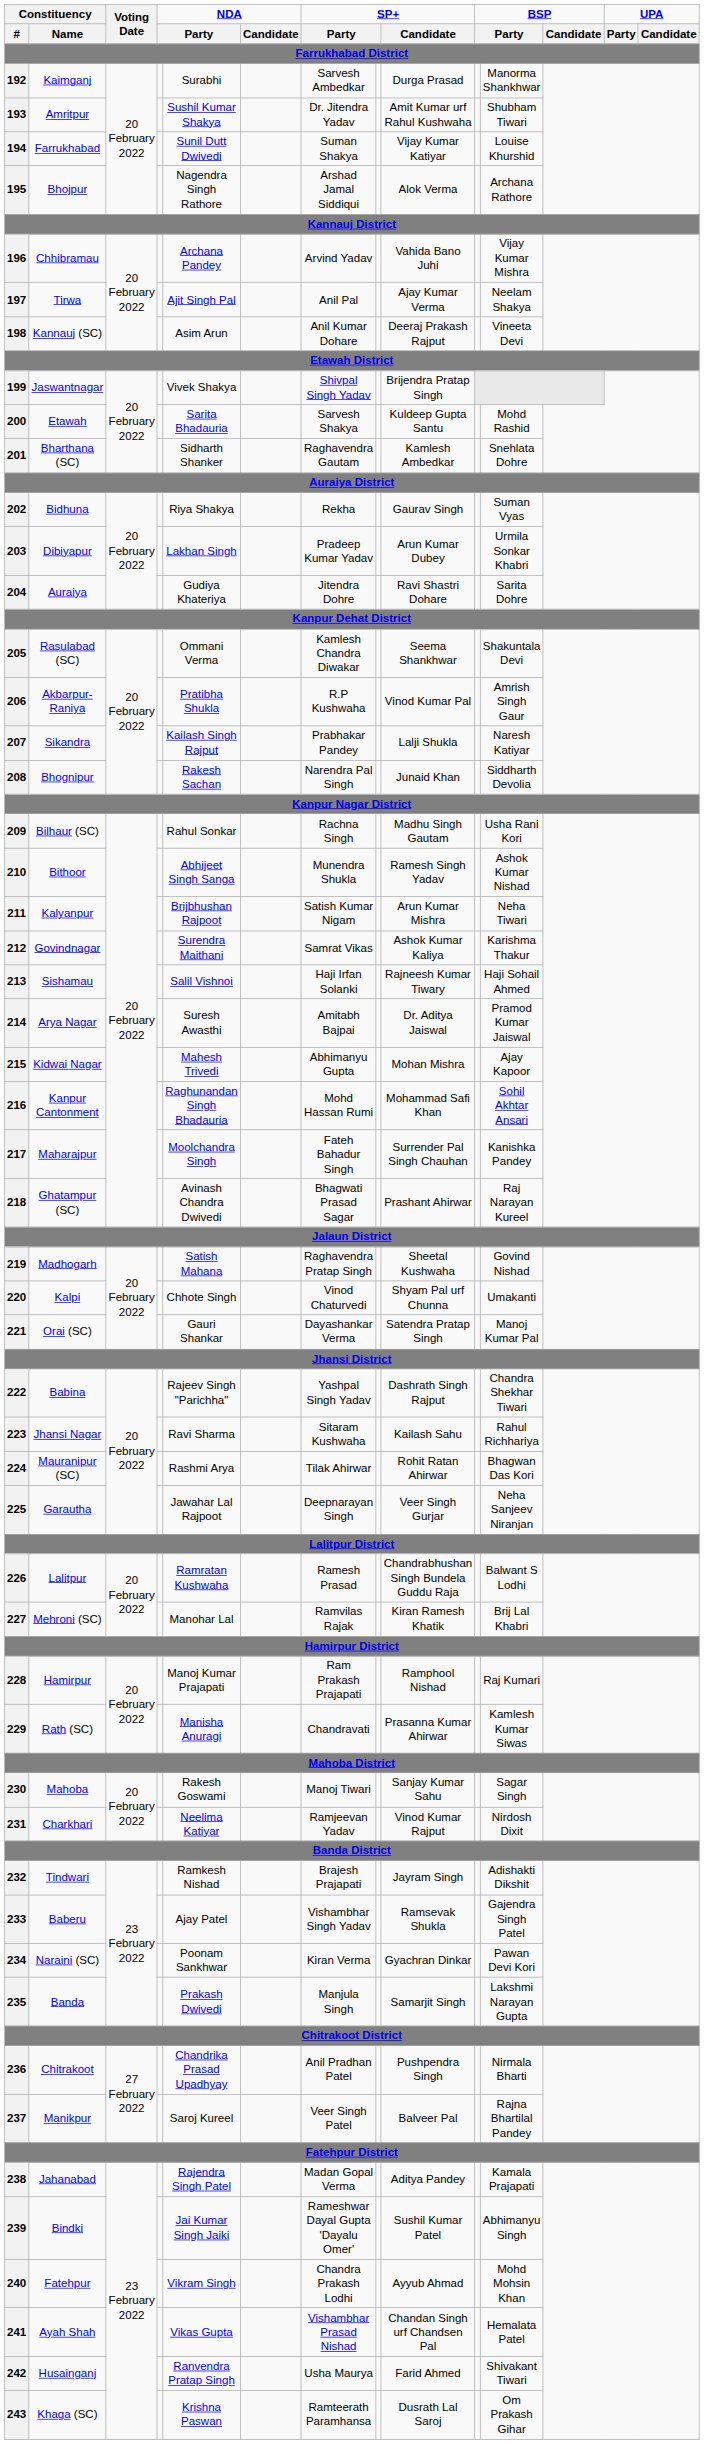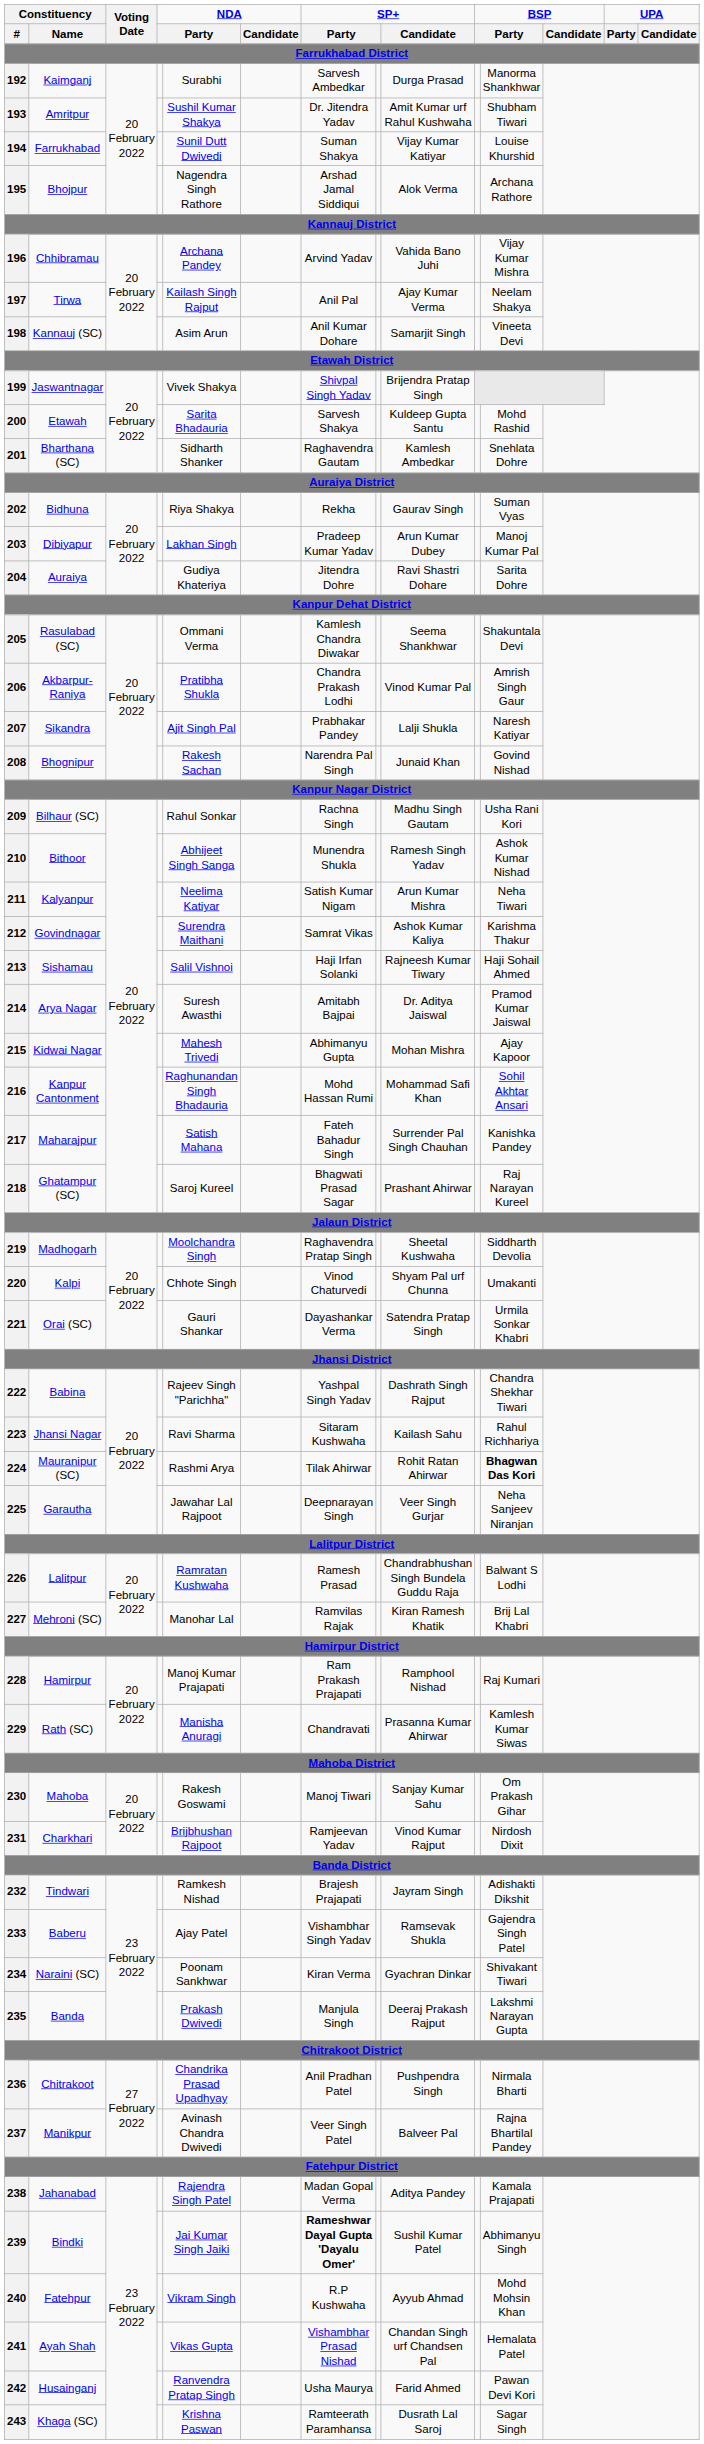(201, 299) Ajit Singh Pal -> (201, 299) Kailash Singh Rajput
(428, 333) Deeraj Prakash Rajput -> (428, 333) Samarjit Singh
(512, 551) Urmila Sonkar Khabri -> (512, 543) Manoj Kumar Pal
(339, 701) R.P Kushwaha -> (339, 687) Chandra Prakash Lodhi
(201, 743) Kailash Singh Rajput -> (201, 728) Ajit Singh Pal
(512, 777) Siddharth Devolia -> (512, 762) Govind Nishad
(201, 913) Brijbhushan Rajpoot -> (201, 899) Neelima Katiyar
(201, 1154) Moolchandra Singh -> (201, 1139) Satish Mahana
(201, 1202) Avinash Chandra Dwivedi -> (201, 1188) Saroj Kureel
(201, 1263) Satish Mahana -> (201, 1249) Moolchandra Singh
(512, 1263) Govind Nishad -> (512, 1249) Siddharth Devolia
(512, 1332) Manoj Kumar Pal -> (512, 1324) Urmila Sonkar Khabri
(512, 1468) normal -> (512, 1468) bold
(512, 1789) Sagar Singh -> (512, 1797) Om Prakash Gihar
(201, 1824) Neelima Katiyar -> (201, 1838) Brijbhushan Rajpoot
(512, 1960) Pawan Devi Kori -> (512, 1974) Shivakant Tiwari
(428, 2001) Samarjit Singh -> (428, 2016) Deeraj Prakash Rajput
(201, 2118) Saroj Kureel -> (201, 2132) Avinash Chandra Dwivedi
(339, 2228) normal -> (339, 2242) bold
(339, 2283) Chandra Prakash Lodhi -> (339, 2298) R.P Kushwaha
(512, 2373) Shivakant Tiwari -> (512, 2388) Pawan Devi Kori
(512, 2414) Om Prakash Gihar -> (512, 2422) Sagar Singh
